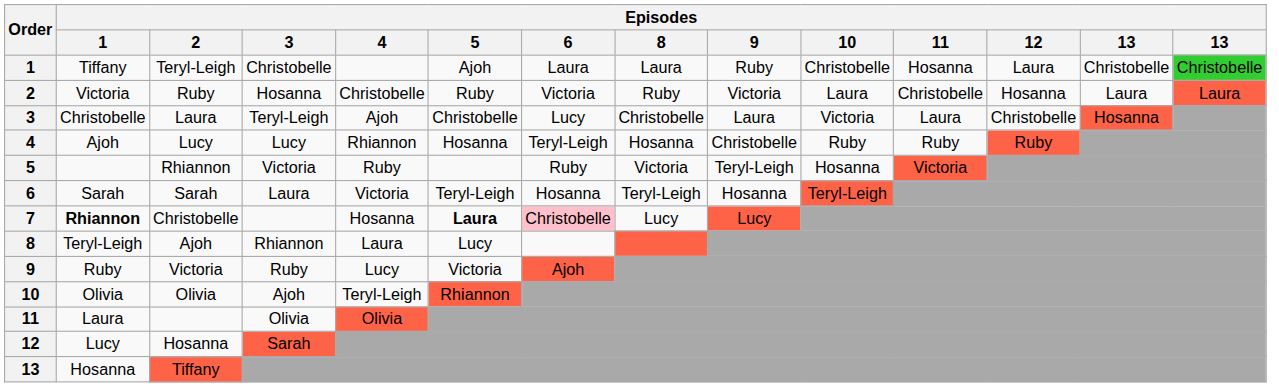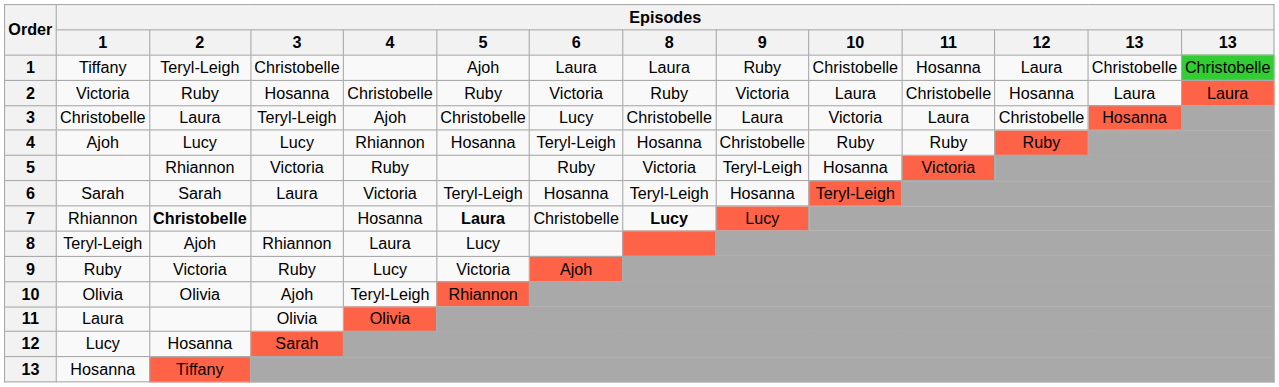(103, 218) bold -> (103, 218) normal
(196, 218) normal -> (200, 218) bold
(568, 218) pink background -> (576, 218) no background
(661, 218) normal -> (669, 218) bold
